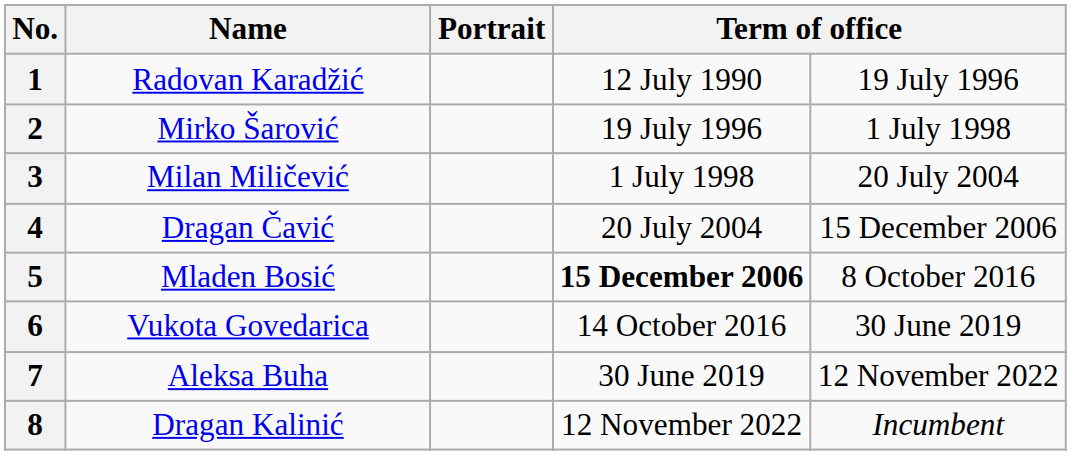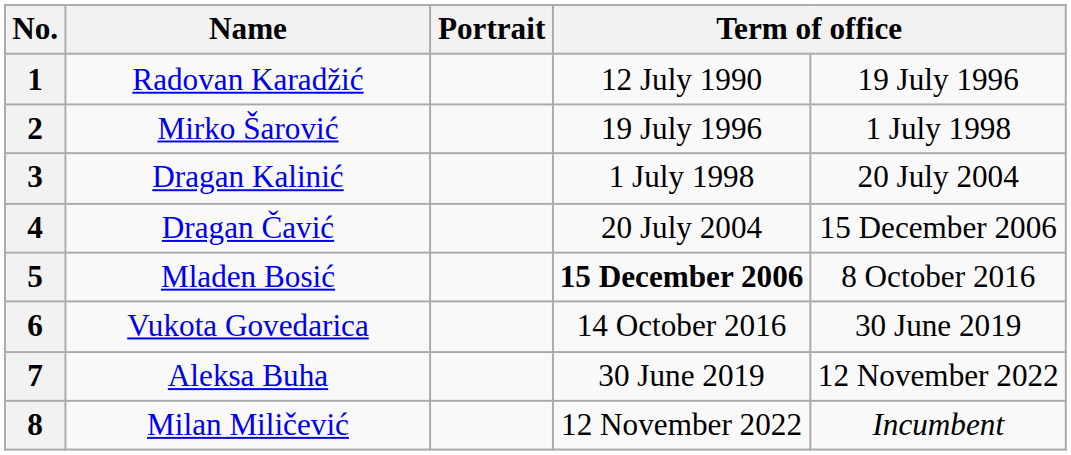(248, 177) Milan Miličević -> (248, 177) Dragan Kalinić
(248, 425) Dragan Kalinić -> (248, 425) Milan Miličević
